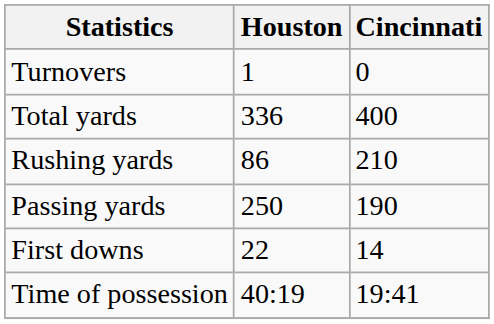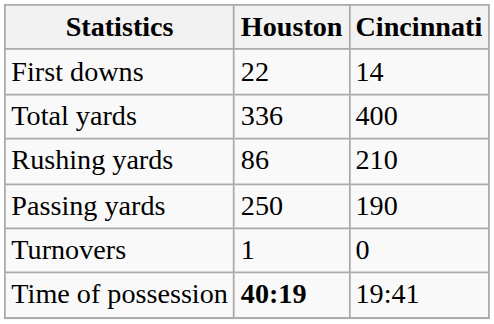rows swapped: (77, 250) <-> (69, 71)
(273, 294) normal -> (274, 294) bold
